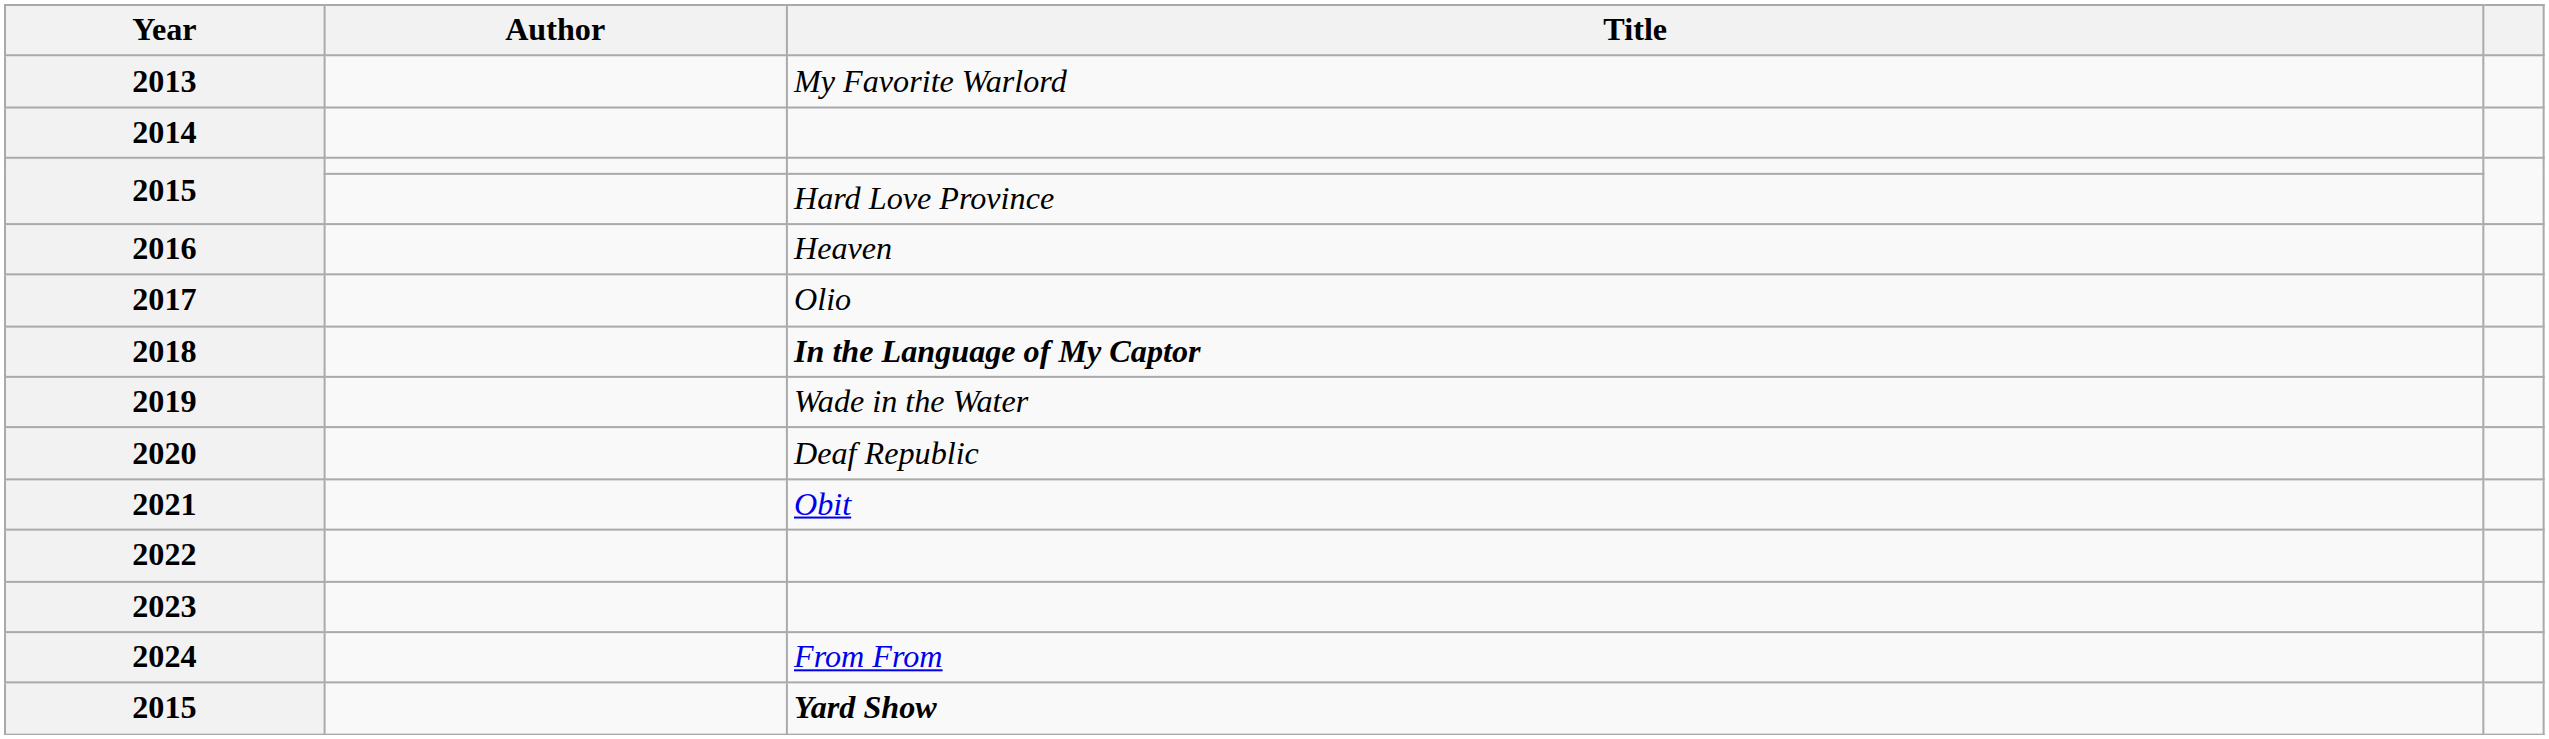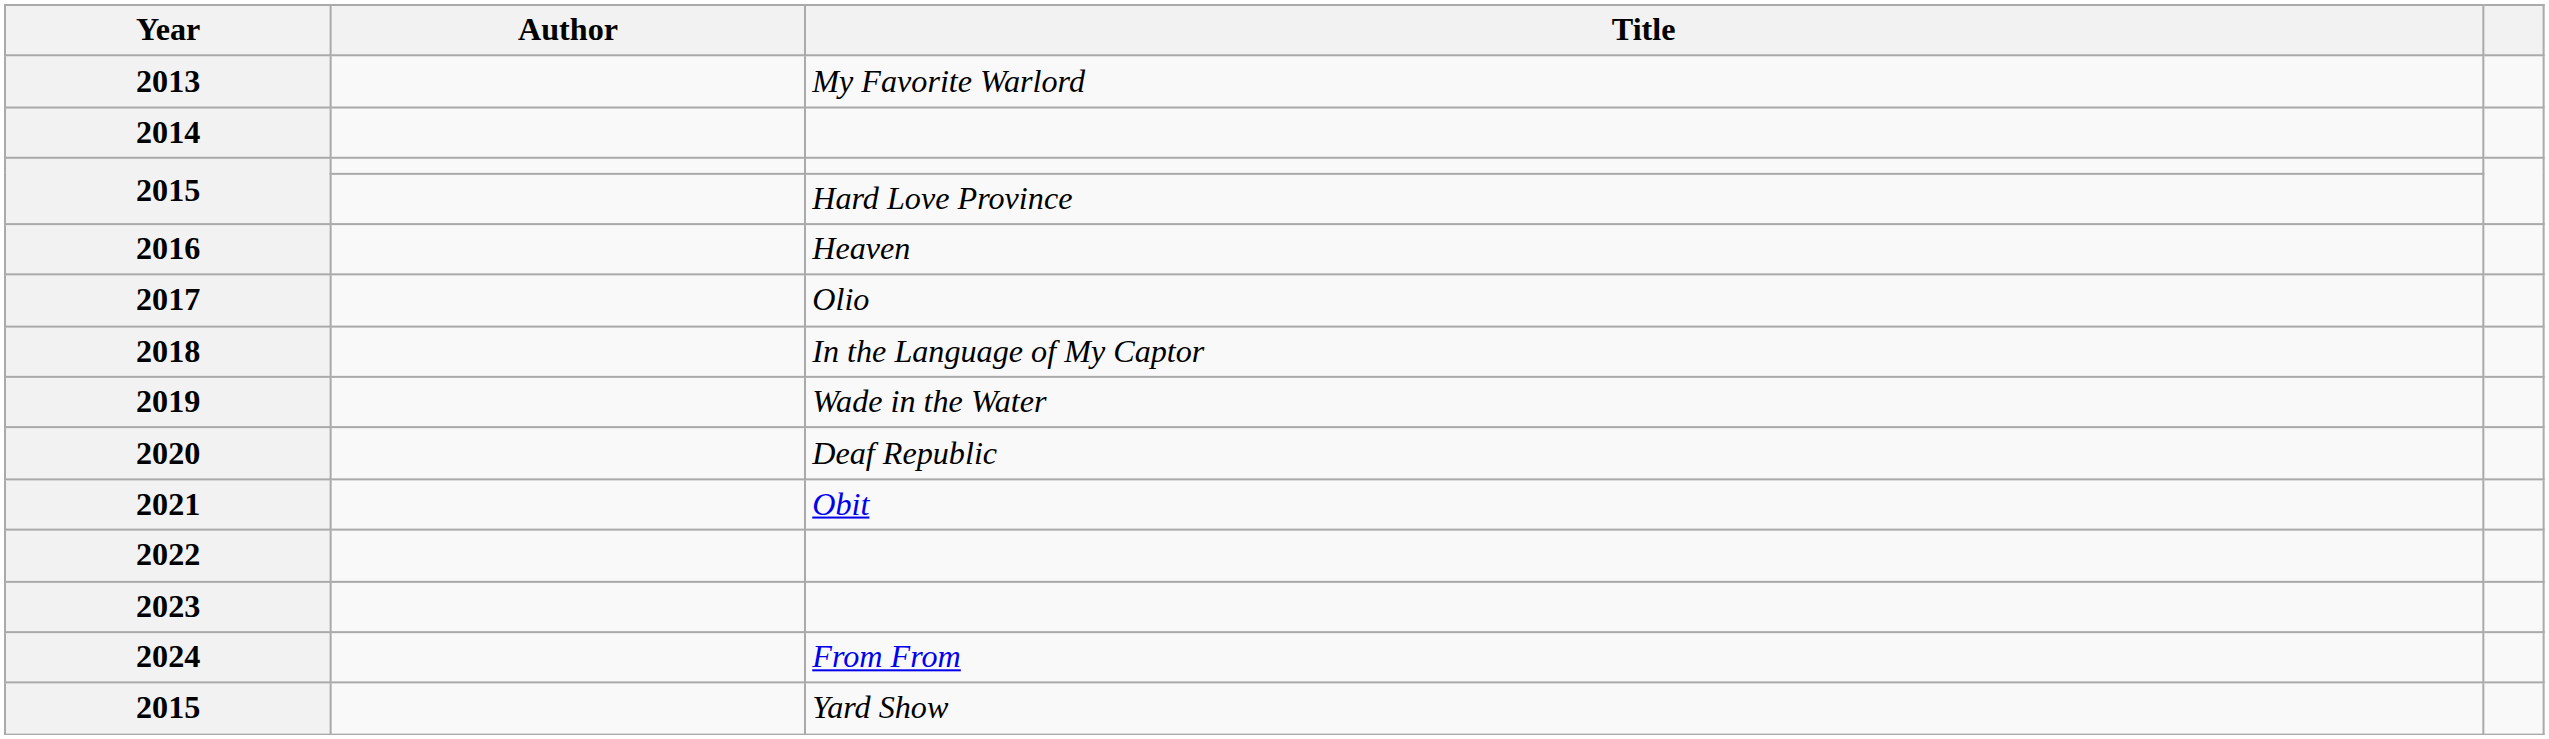(997, 350) bold -> (1008, 350) normal
(865, 707) bold -> (880, 707) normal
